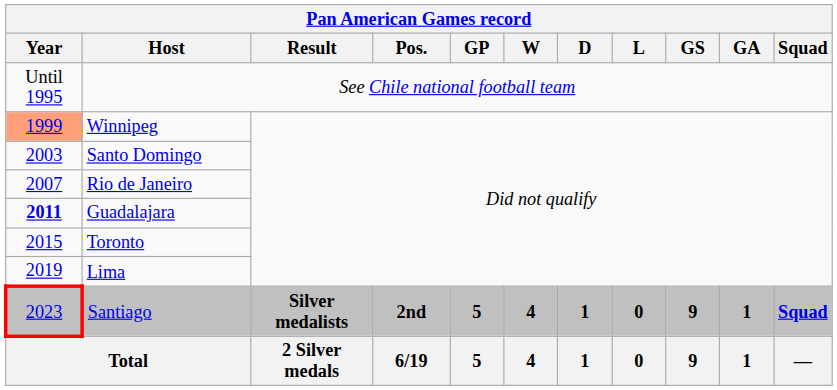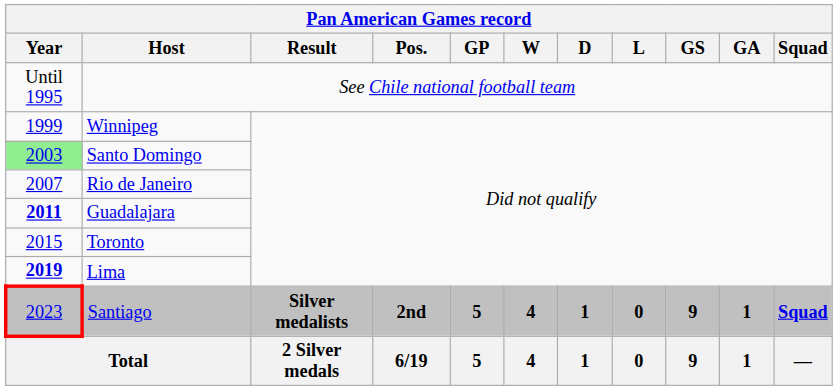(44, 126) lightsalmon background -> (44, 126) no background
(44, 155) no background -> (44, 155) lightgreen background
(44, 270) normal -> (44, 270) bold
